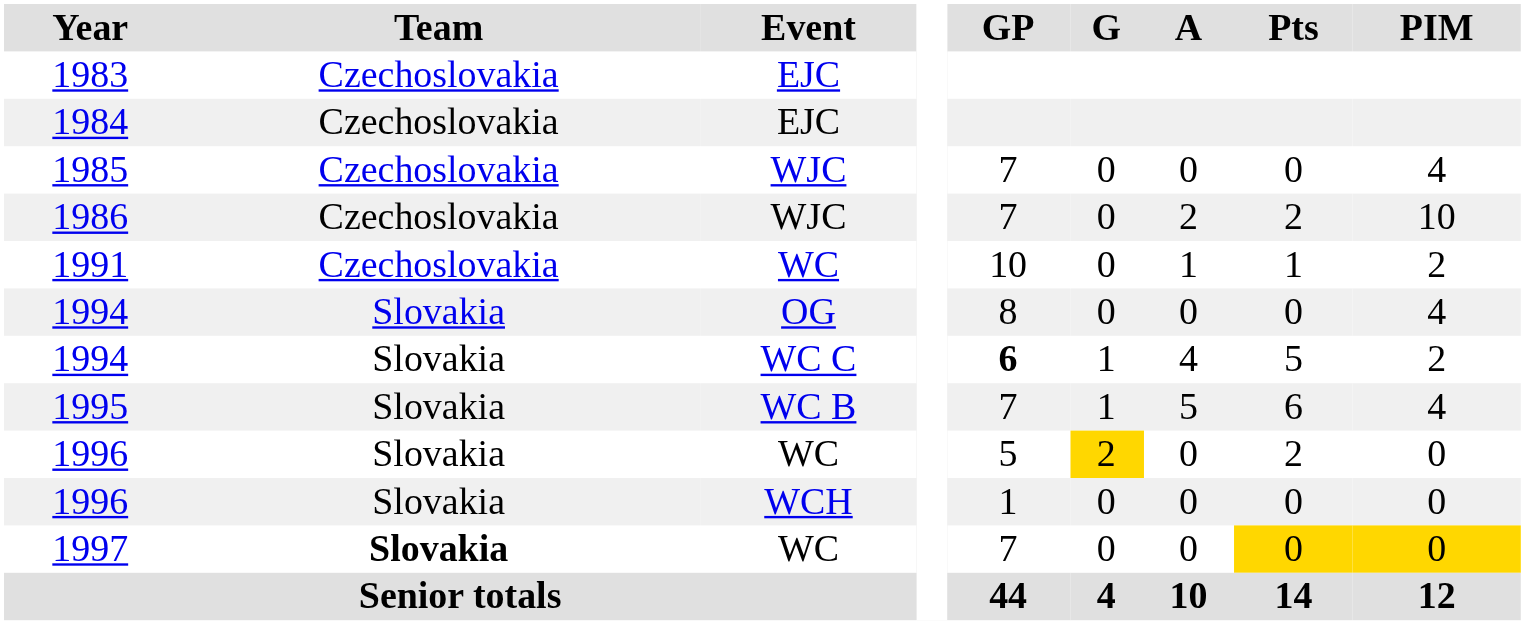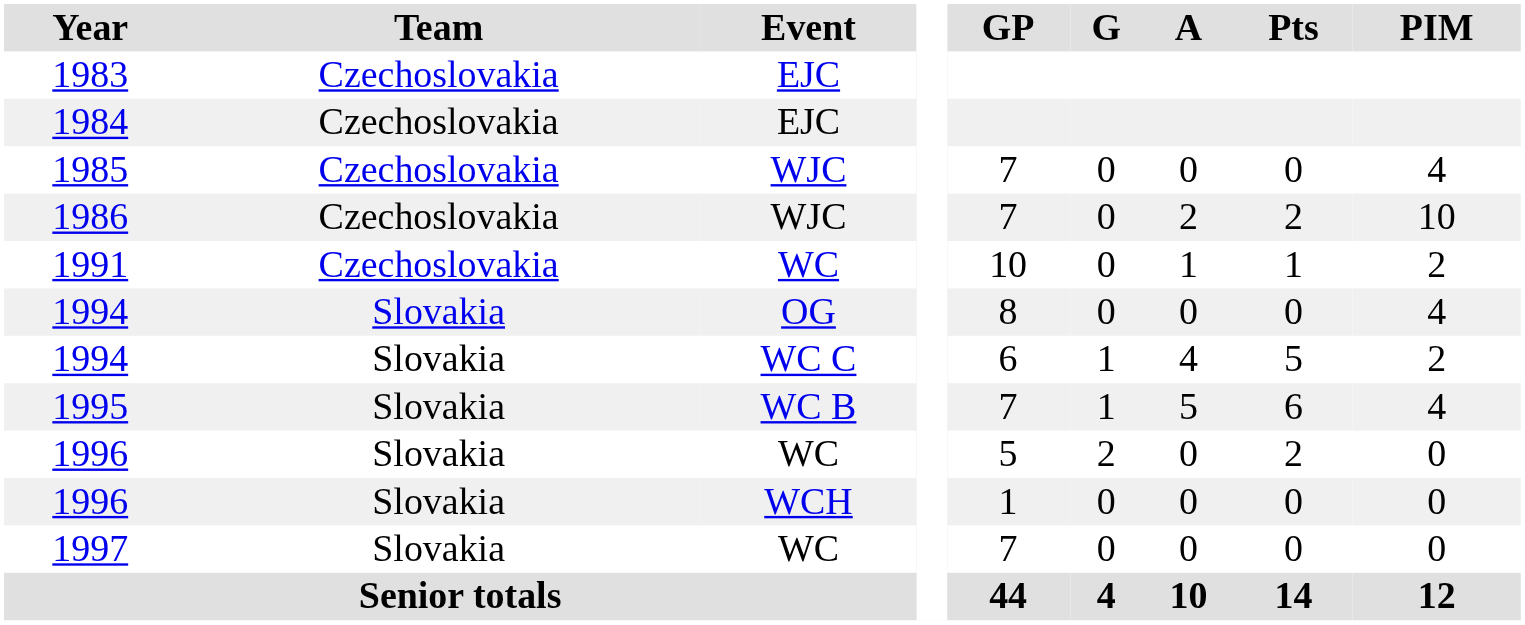(1008, 358) bold -> (1008, 358) normal
(1106, 453) gold background -> (1106, 453) no background
(439, 548) bold -> (439, 548) normal
(1293, 548) gold background -> (1293, 548) no background
(1437, 548) gold background -> (1437, 548) no background
